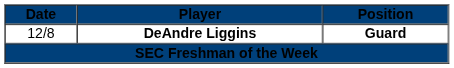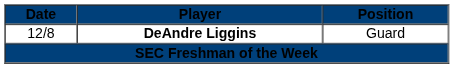(386, 33) bold -> (386, 33) normal
